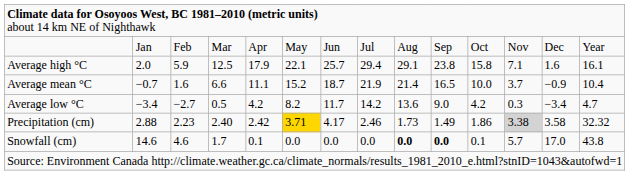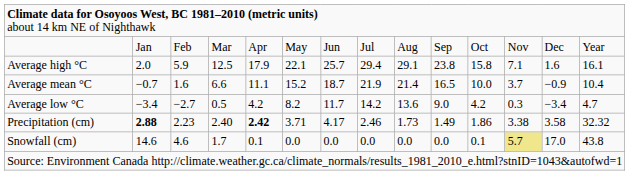(146, 122) normal -> (146, 122) bold
(259, 122) normal -> (259, 122) bold
(296, 122) gold background -> (296, 122) no background
(518, 122) lightgrey background -> (518, 122) no background
(405, 141) bold -> (405, 141) normal
(442, 141) bold -> (442, 141) normal
(515, 141) no background -> (515, 141) khaki background
